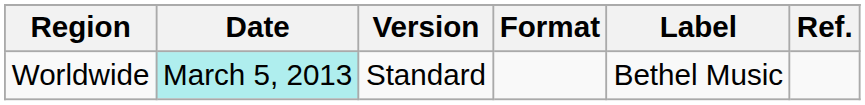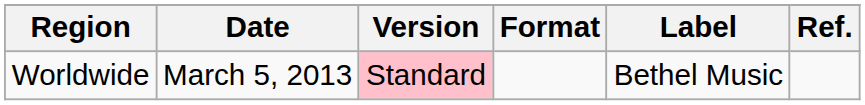(258, 74) paleturquoise background -> (258, 74) no background
(426, 74) no background -> (426, 74) pink background
